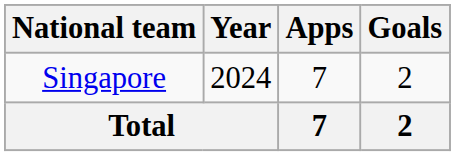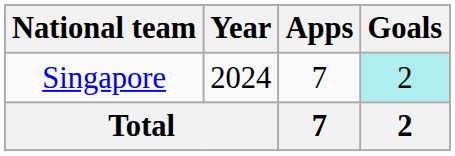(405, 77) no background -> (405, 77) paleturquoise background
